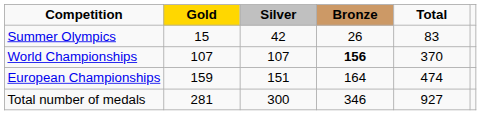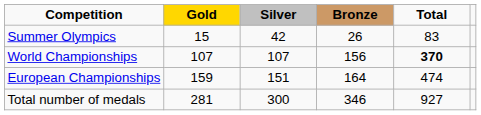(355, 57) bold -> (355, 57) normal
(432, 57) normal -> (432, 57) bold
